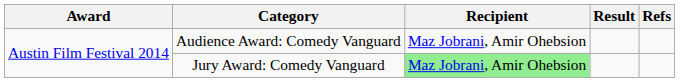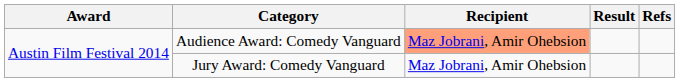(497, 41) no background -> (497, 41) lightsalmon background
(497, 65) lightgreen background -> (497, 65) no background
